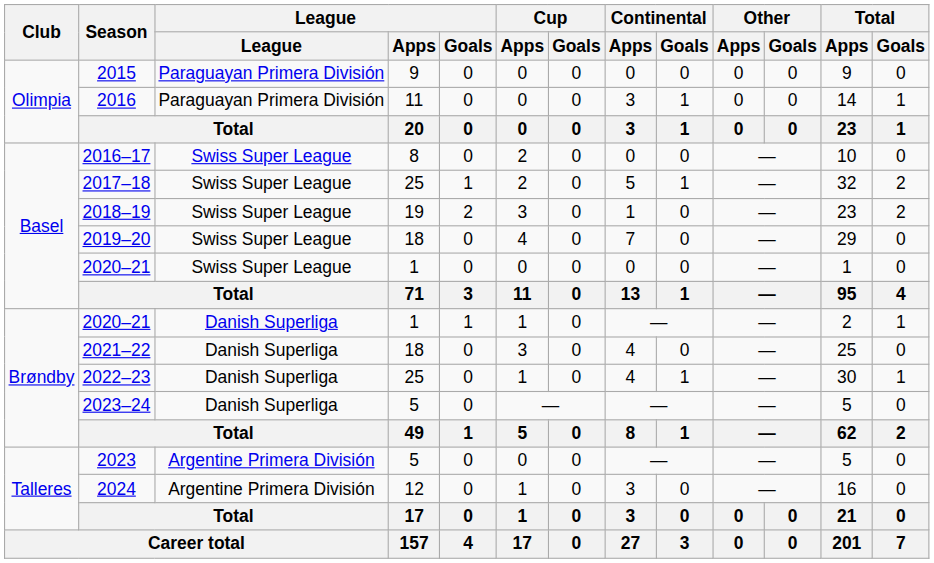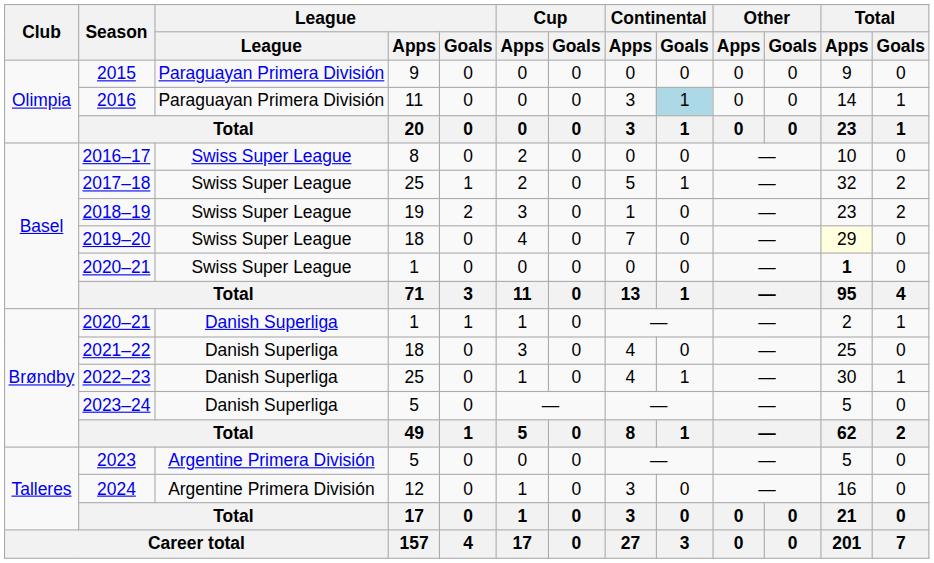(685, 101) no background -> (685, 101) lightblue background
(847, 239) no background -> (847, 239) lightyellow background
(847, 267) normal -> (847, 267) bold
